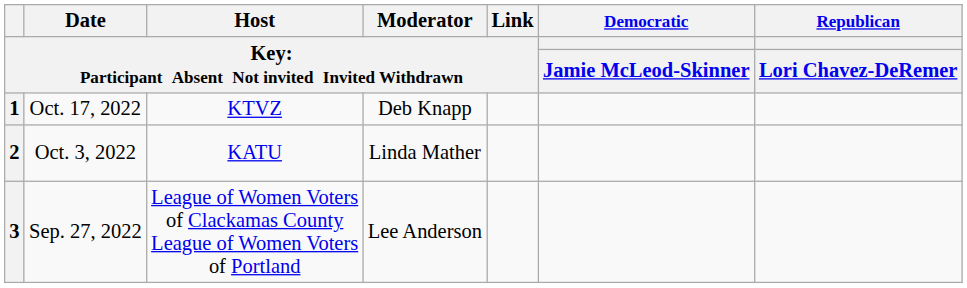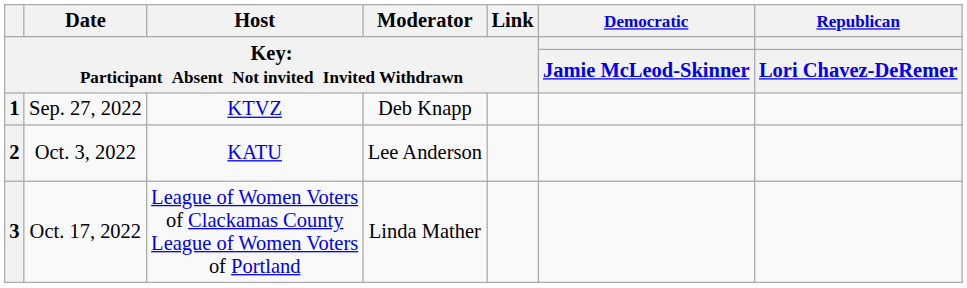(85, 108) Oct. 17, 2022 -> (85, 108) Sep. 27, 2022
(425, 152) Linda Mather -> (425, 152) Lee Anderson
(85, 231) Sep. 27, 2022 -> (85, 231) Oct. 17, 2022
(425, 231) Lee Anderson -> (425, 231) Linda Mather
